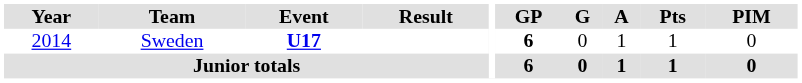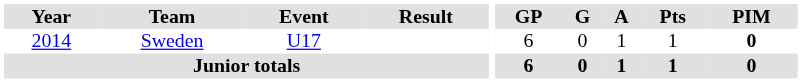(304, 41) bold -> (304, 41) normal
(529, 41) bold -> (529, 41) normal
(751, 41) normal -> (751, 41) bold
